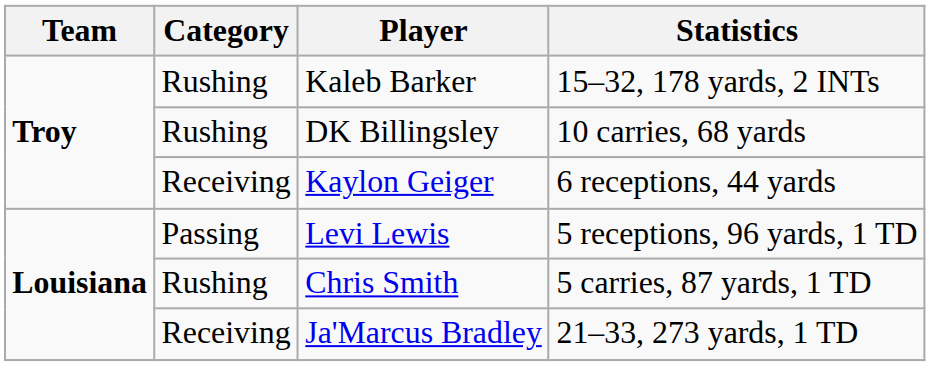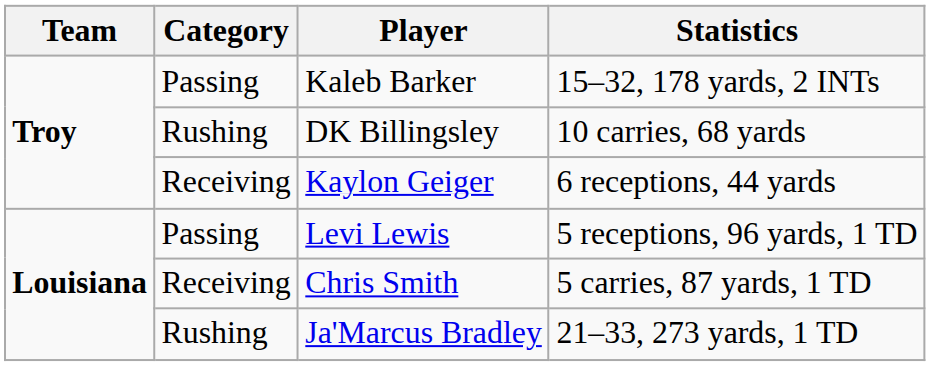(215, 81) Rushing -> (210, 81) Passing
(215, 283) Rushing -> (226, 283) Receiving
(226, 333) Receiving -> (215, 333) Rushing
